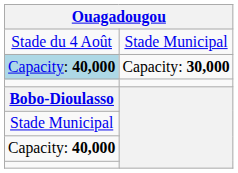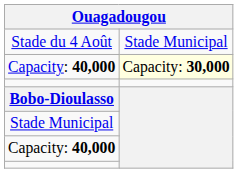(62, 66) lightblue background -> (62, 66) no background
(176, 66) no background -> (176, 66) lightyellow background
